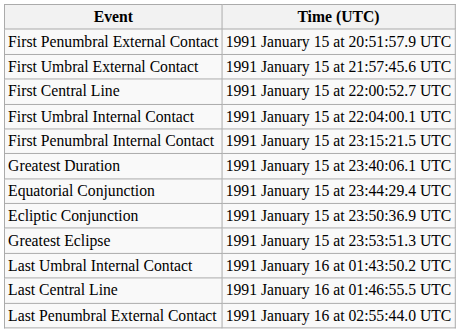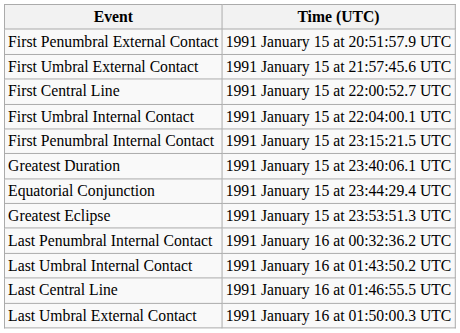- row: (73, 215)
+ row: (110, 240)
+ row: (102, 315)
- row: (112, 315)
